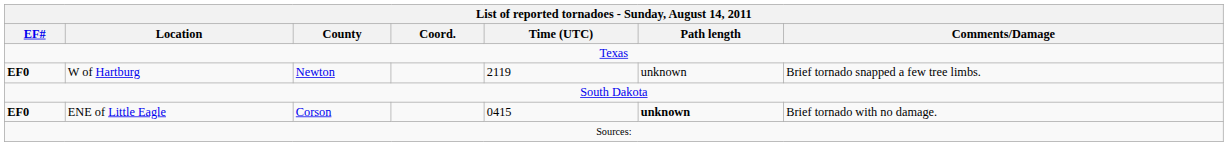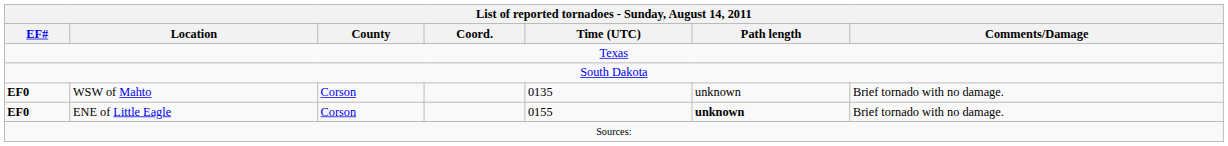- row: (104, 72)
+ row: (112, 92)
(499, 111) 0415 -> (540, 111) 0155
